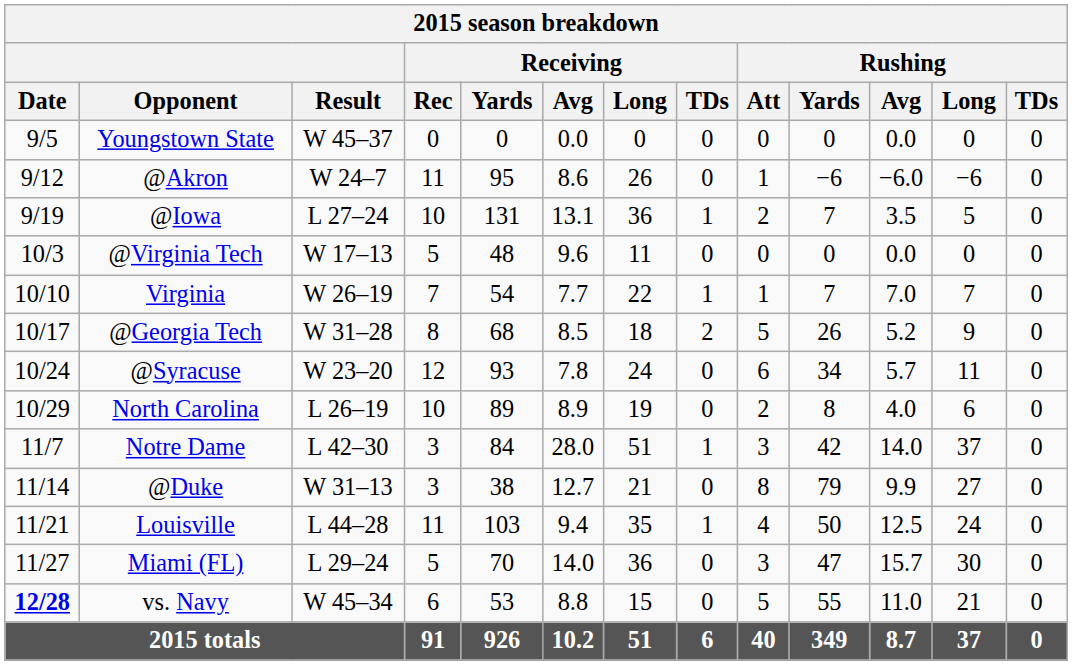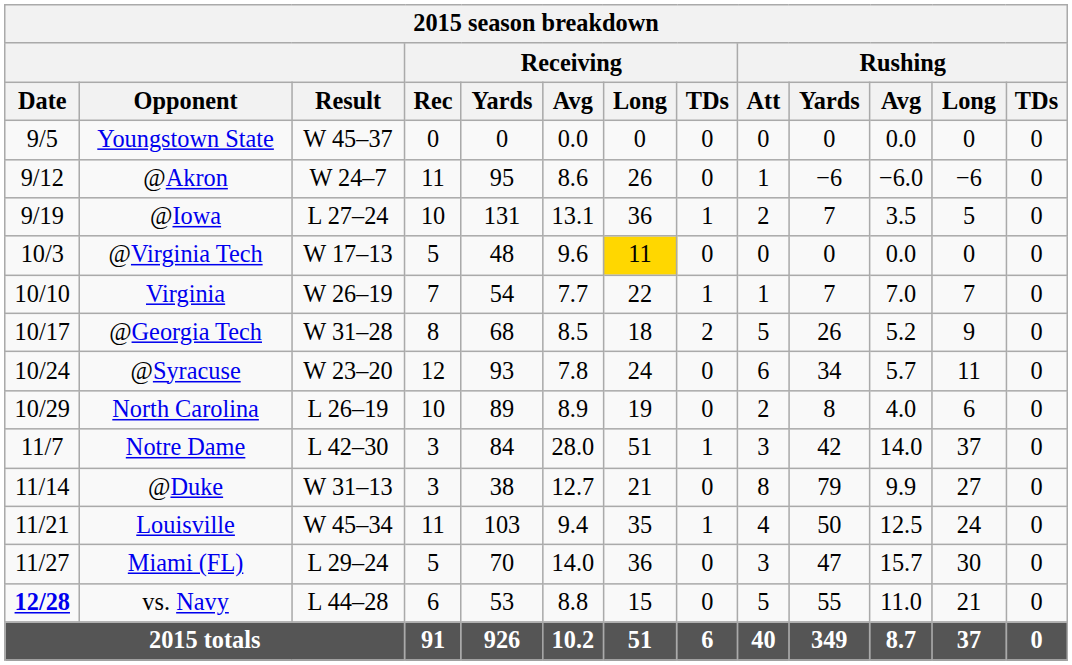(640, 255) no background -> (640, 255) gold background
(348, 525) L 44–28 -> (348, 525) W 45–34
(348, 602) W 45–34 -> (348, 602) L 44–28
